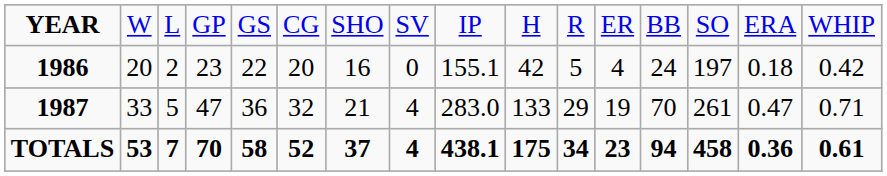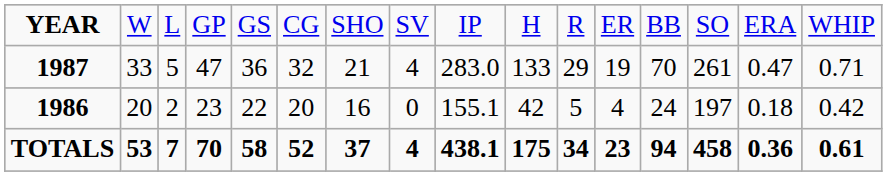rows swapped: (63, 66) <-> (63, 107)
